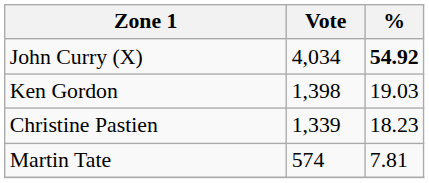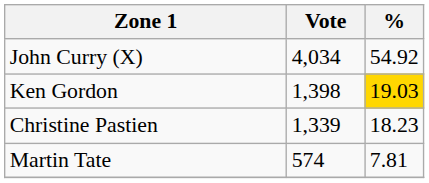(394, 56) bold -> (394, 56) normal
(394, 90) no background -> (394, 90) gold background
